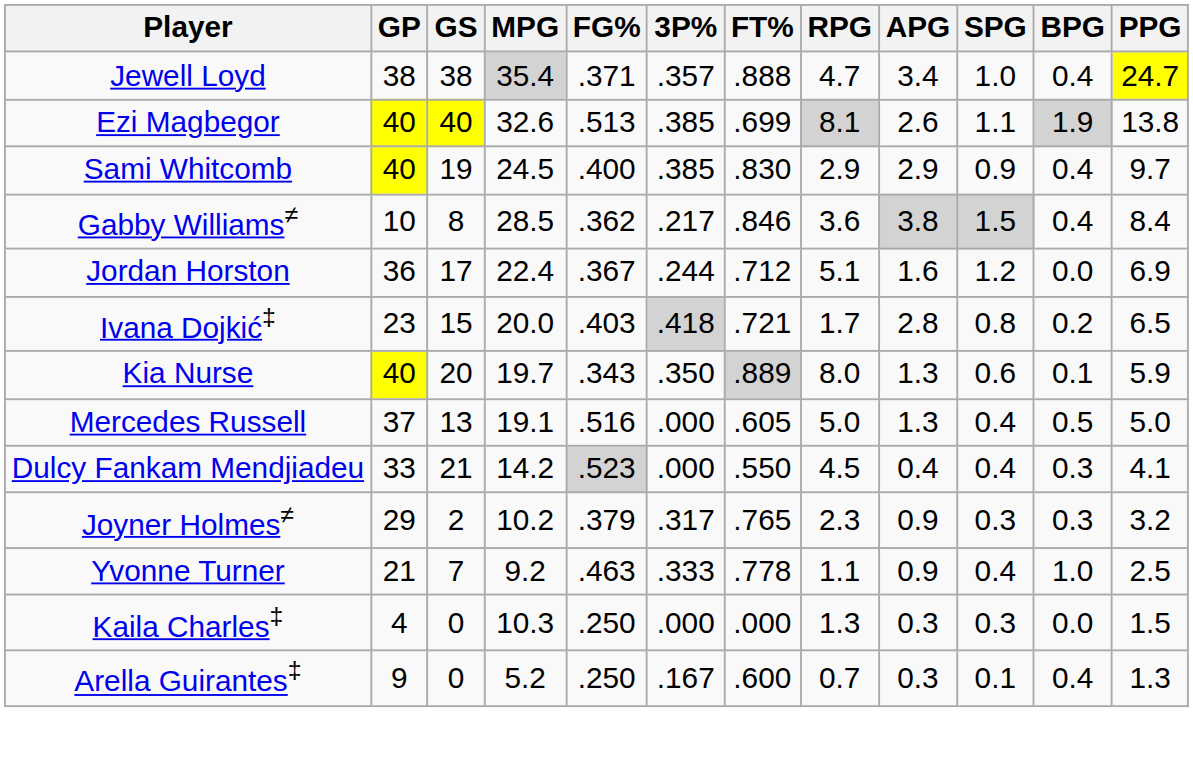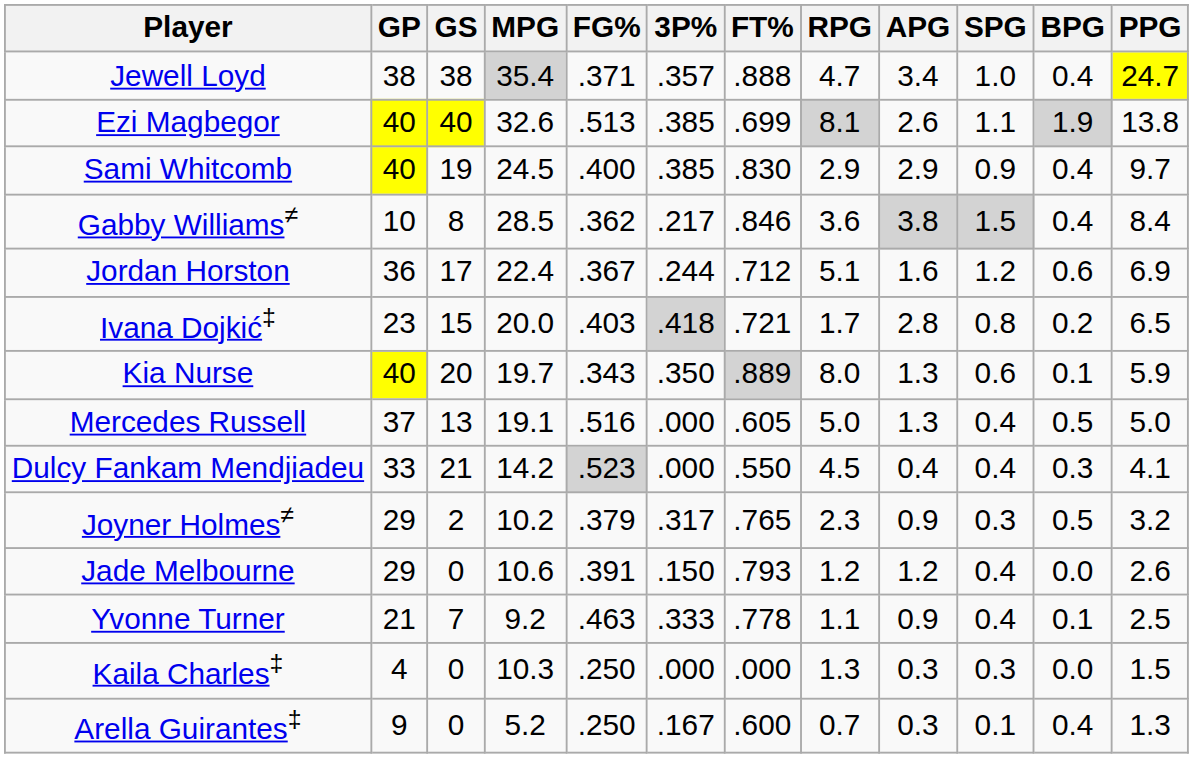(1073, 272) 0.0 -> (1073, 272) 0.6
(1073, 520) 0.3 -> (1073, 520) 0.5
+ row: (188, 571)
(1073, 571) 1.0 -> (1073, 618) 0.1
